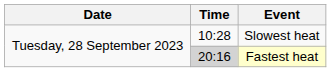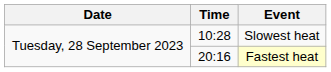(214, 56) lightgrey background -> (214, 56) no background
